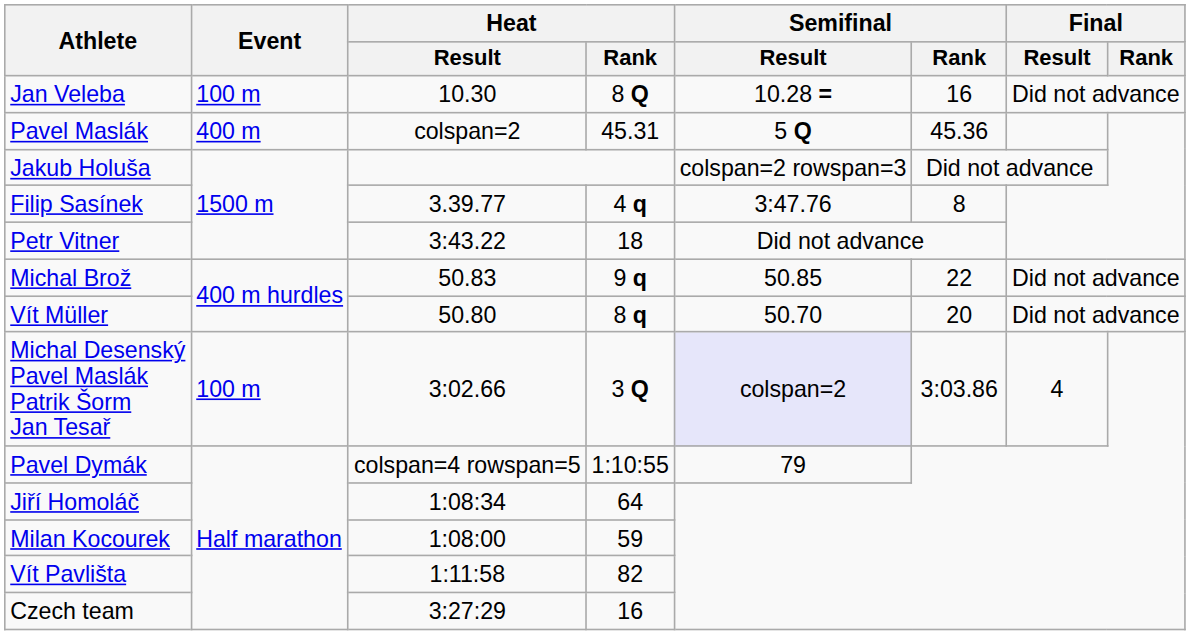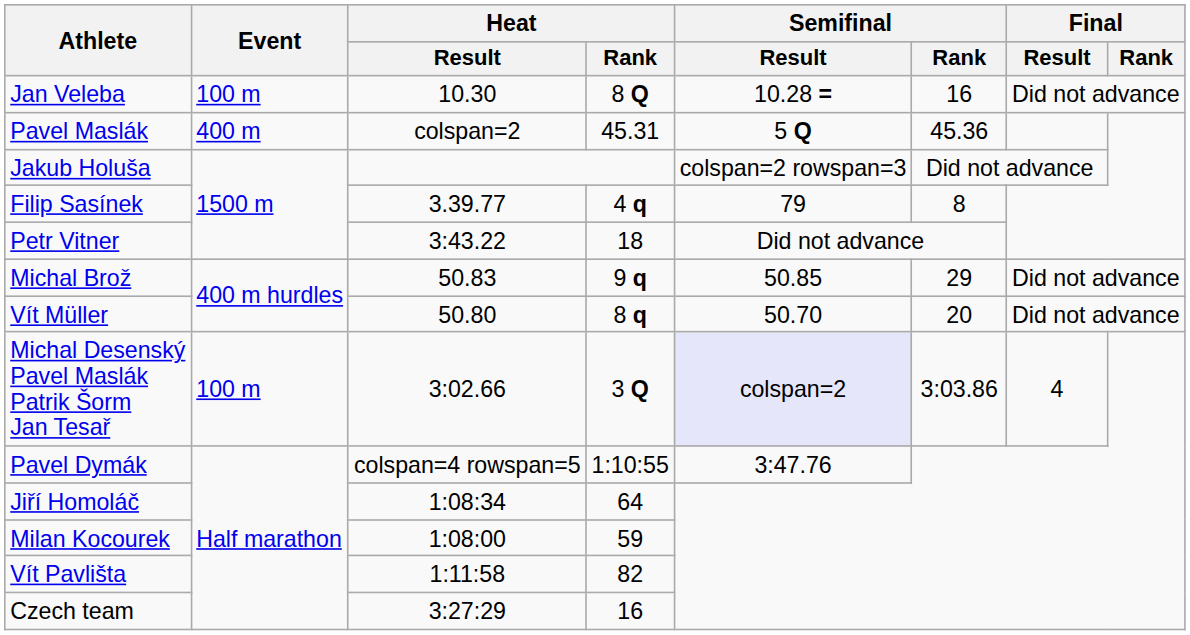(793, 205) 3:47.76 -> (793, 205) 79
(959, 278) 22 -> (959, 278) 29
(793, 465) 79 -> (793, 465) 3:47.76
